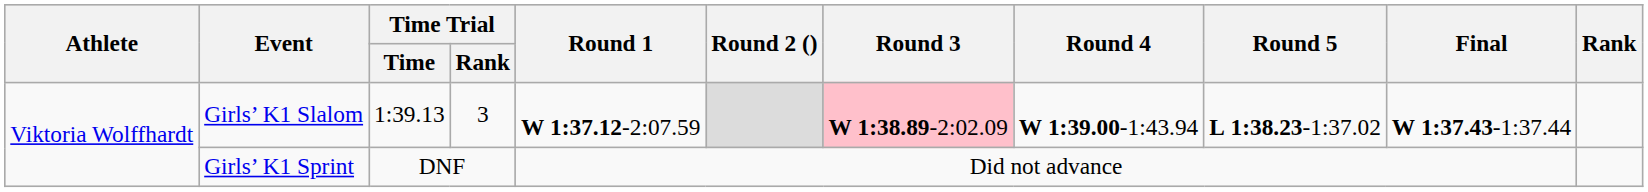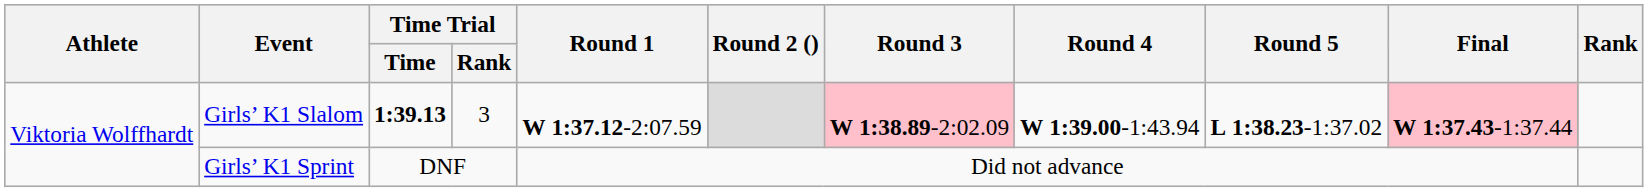(409, 114) normal -> (410, 114) bold
(1481, 128) no background -> (1483, 128) pink background
